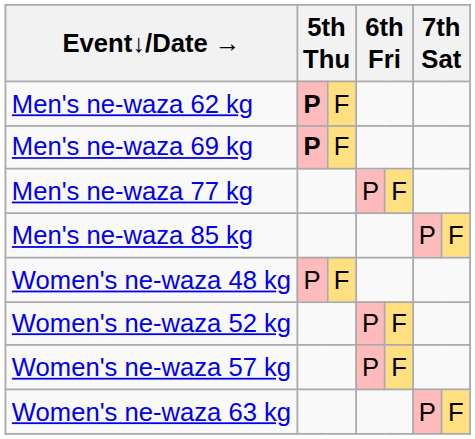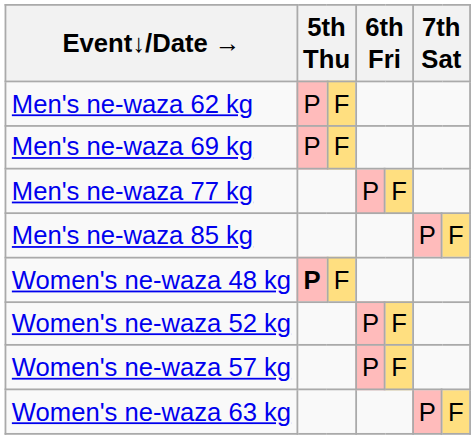(312, 103) bold -> (312, 103) normal
(312, 147) bold -> (312, 147) normal
(312, 279) normal -> (312, 279) bold
